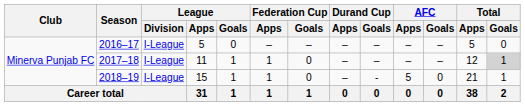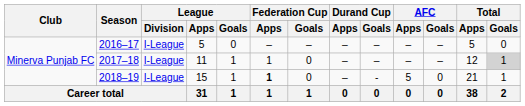(269, 77) normal -> (269, 77) bold
